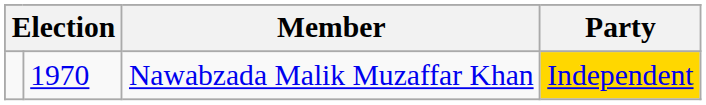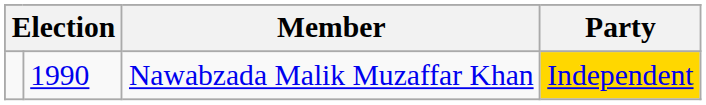(60, 74) 1970 -> (60, 74) 1990
